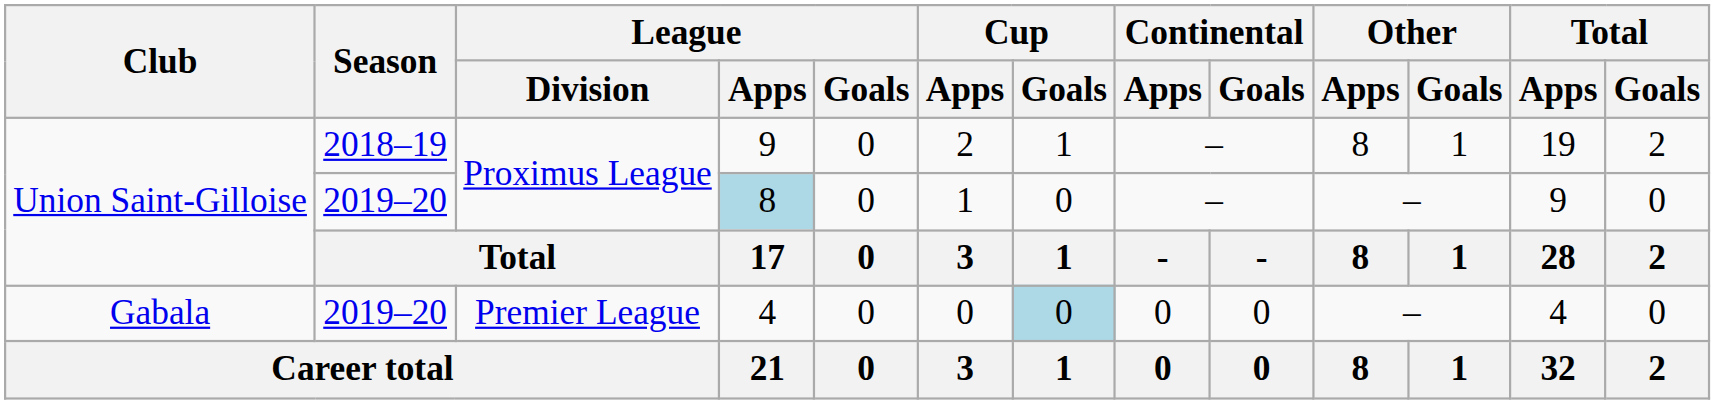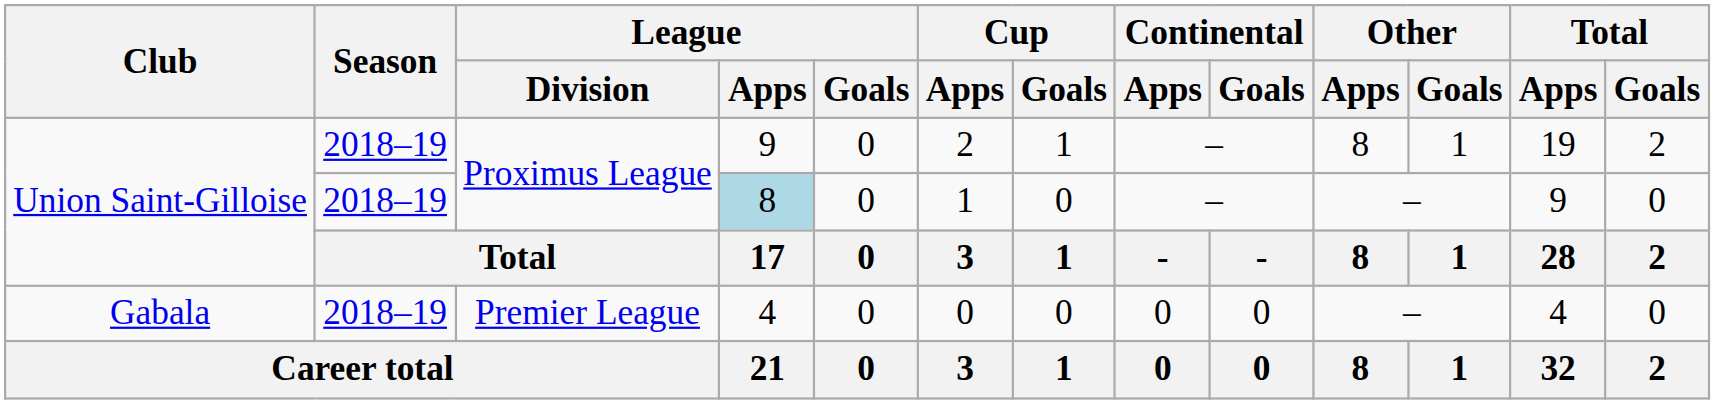(385, 200) 2019–20 -> (385, 200) 2018–19
(385, 312) 2019–20 -> (385, 312) 2018–19
(1064, 312) lightblue background -> (1064, 312) no background
